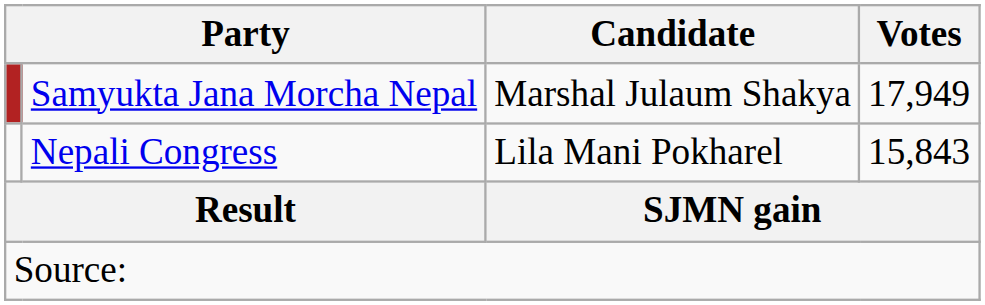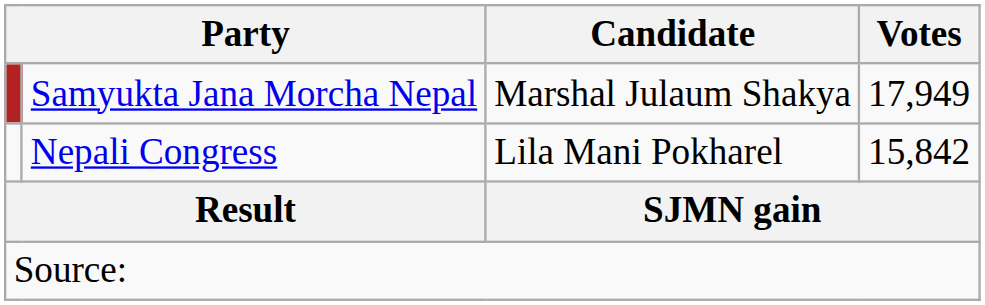(919, 151) 15,843 -> (919, 151) 15,842
